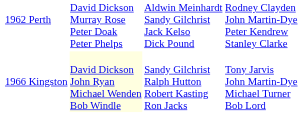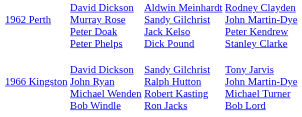(106, 87) lightyellow background -> (106, 87) no background
